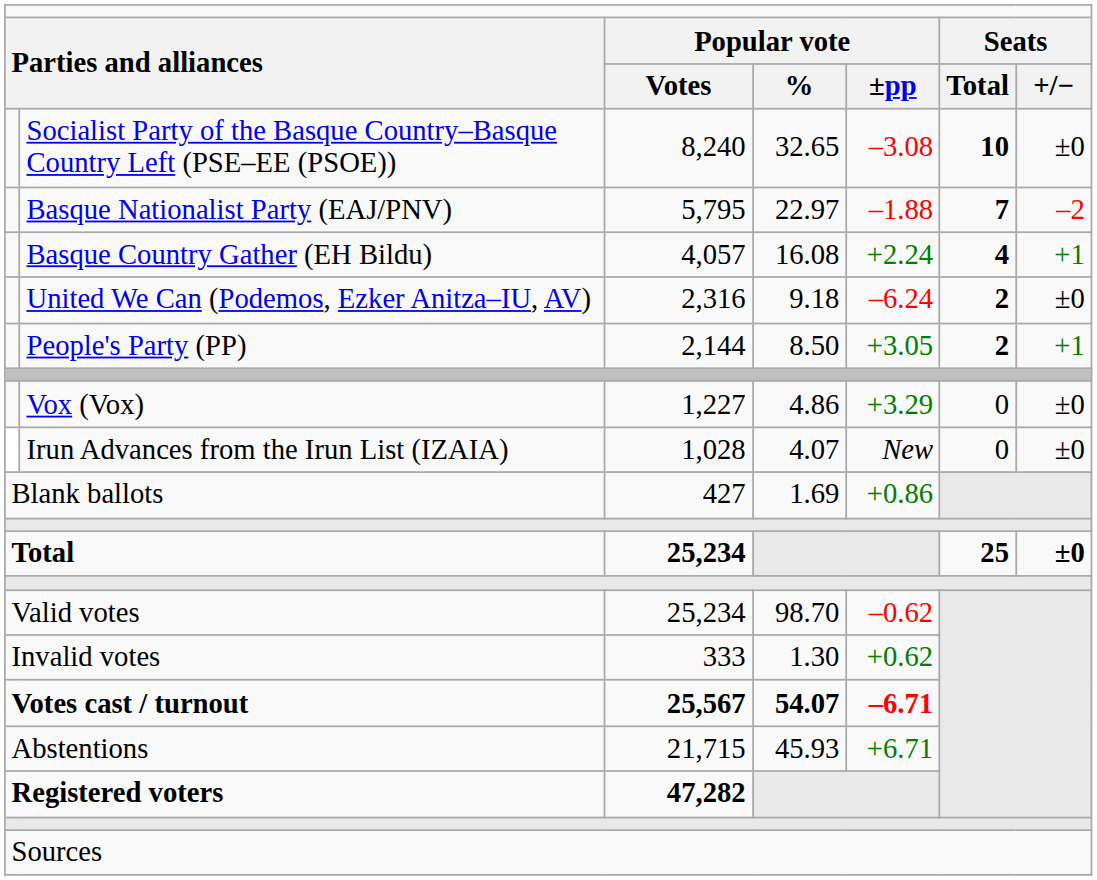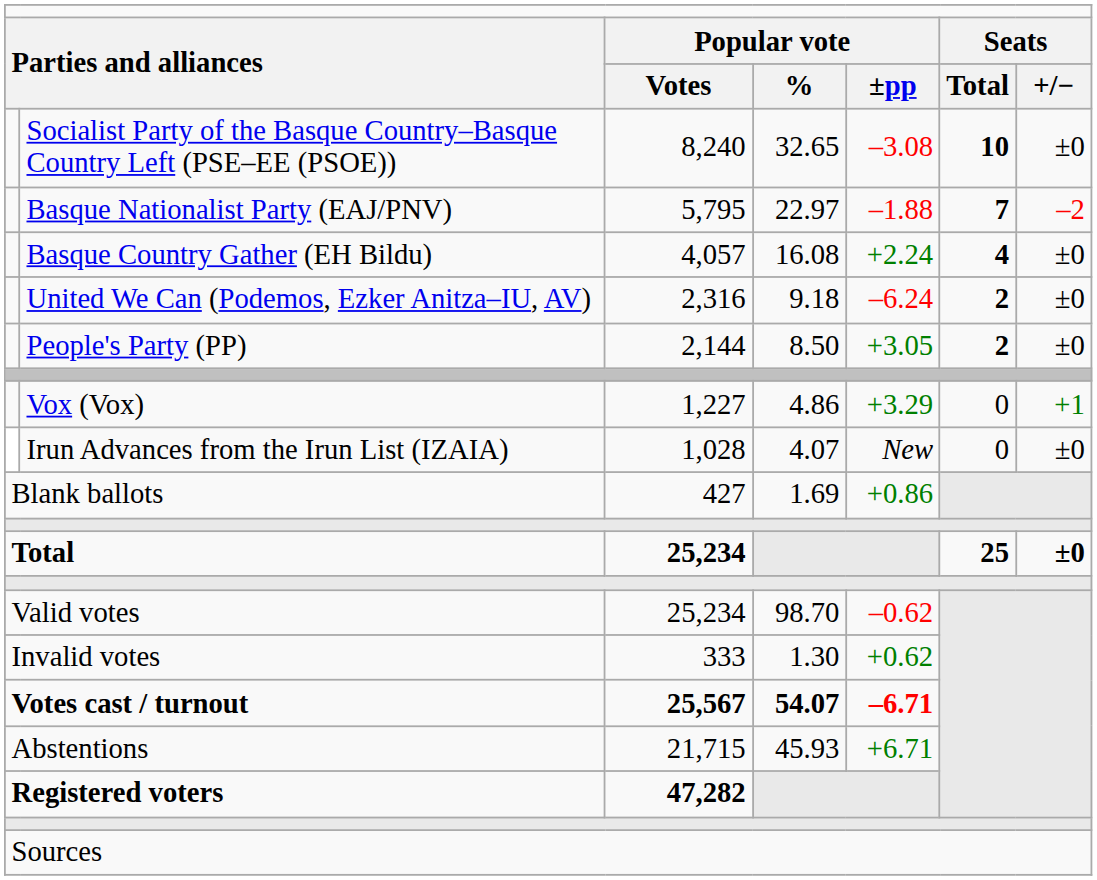(1070, 254) +1 -> (1070, 254) ±0
(1070, 345) +1 -> (1070, 345) ±0
(1070, 403) ±0 -> (1070, 403) +1
